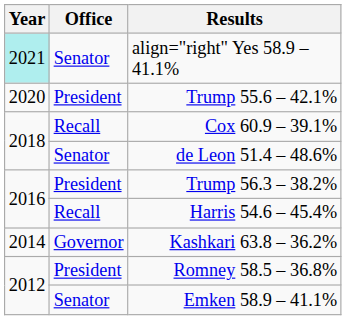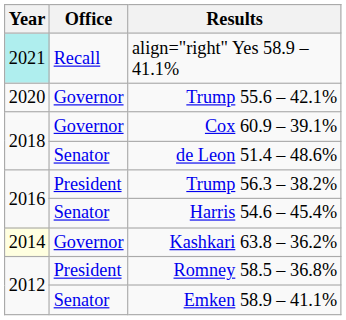(82, 58) Senator -> (77, 58) Recall
(88, 97) President -> (89, 97) Governor
(77, 126) Recall -> (89, 126) Governor
(77, 213) Recall -> (82, 213) Senator
(27, 241) no background -> (27, 241) lightyellow background
